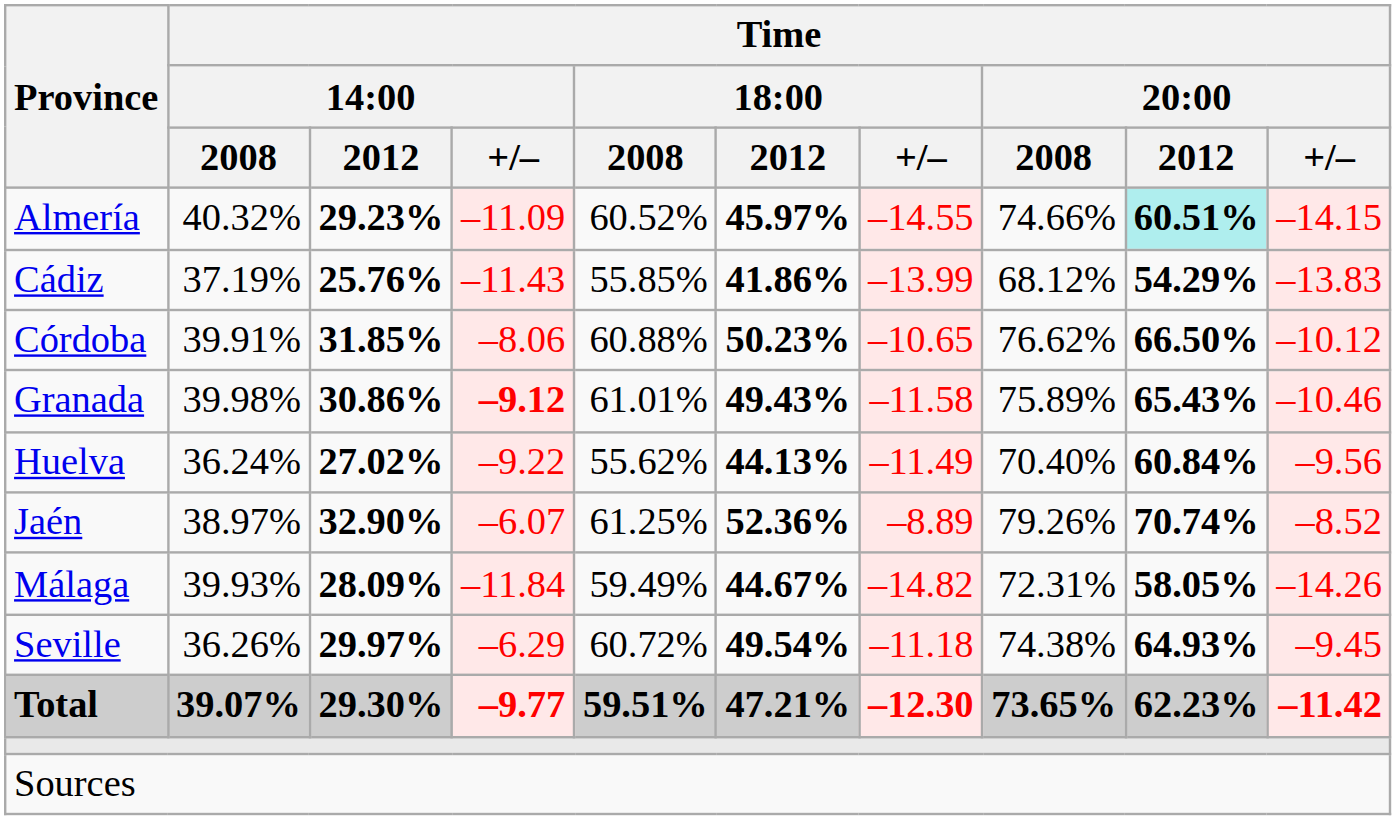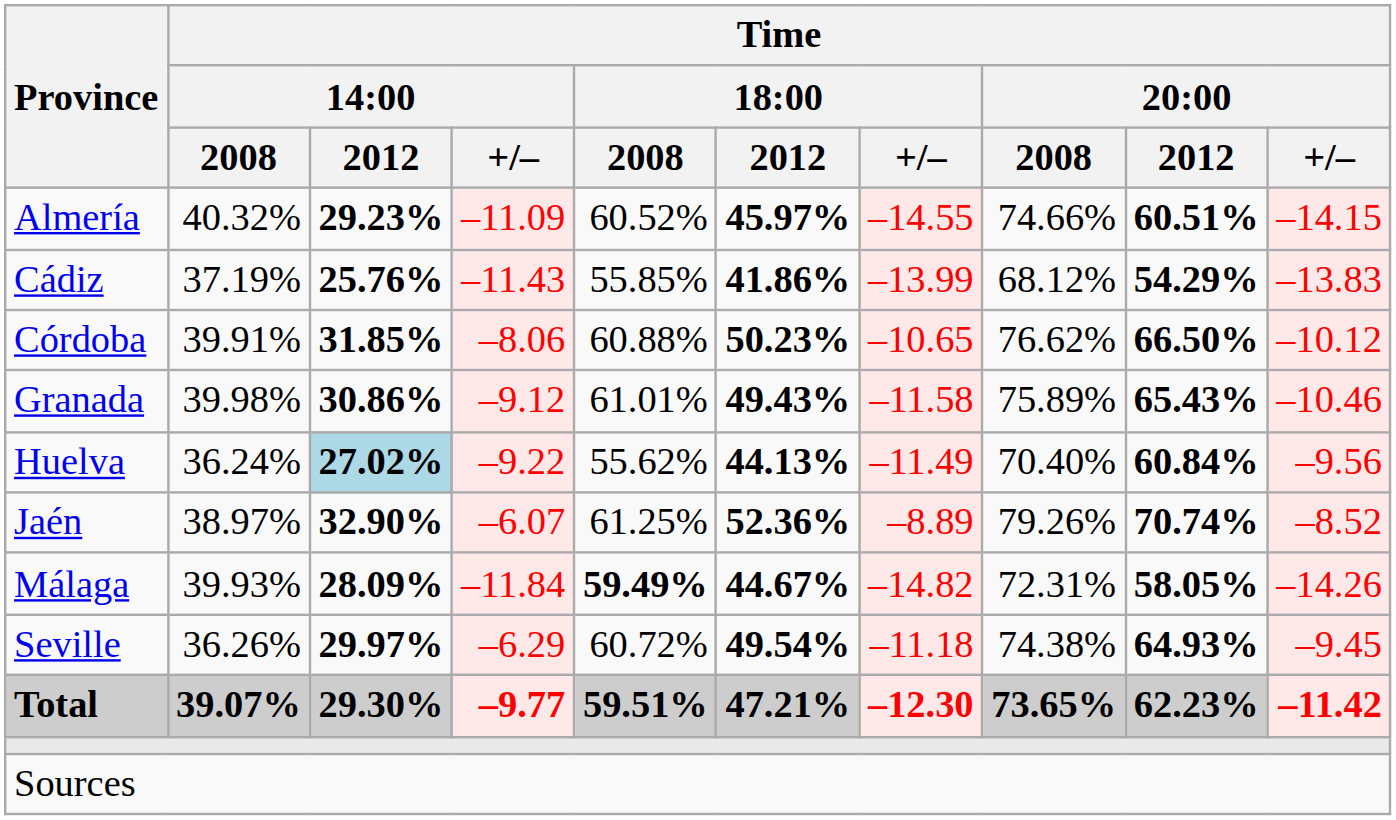(1196, 217) paleturquoise background -> (1196, 217) no background
(522, 400) bold -> (522, 400) normal
(381, 461) no background -> (381, 461) lightblue background
(649, 583) normal -> (645, 583) bold
